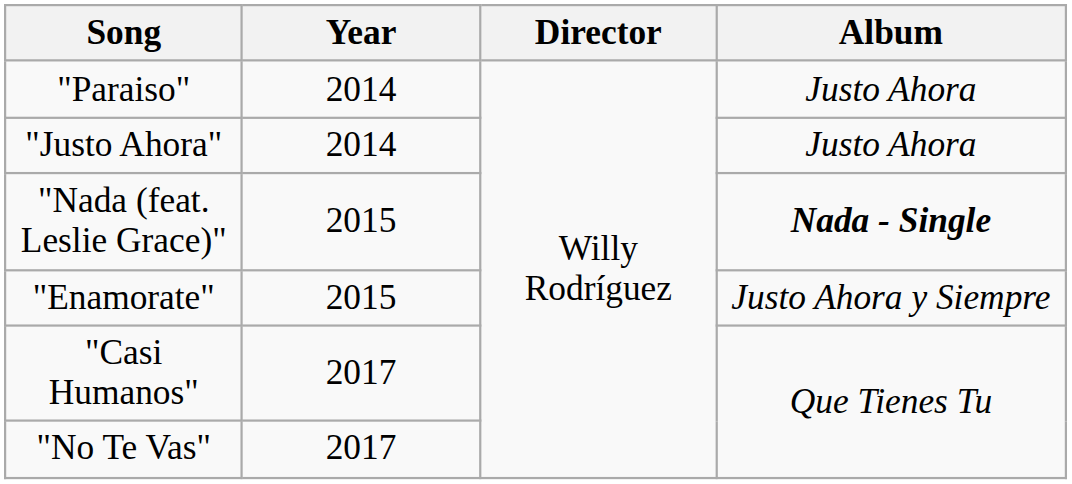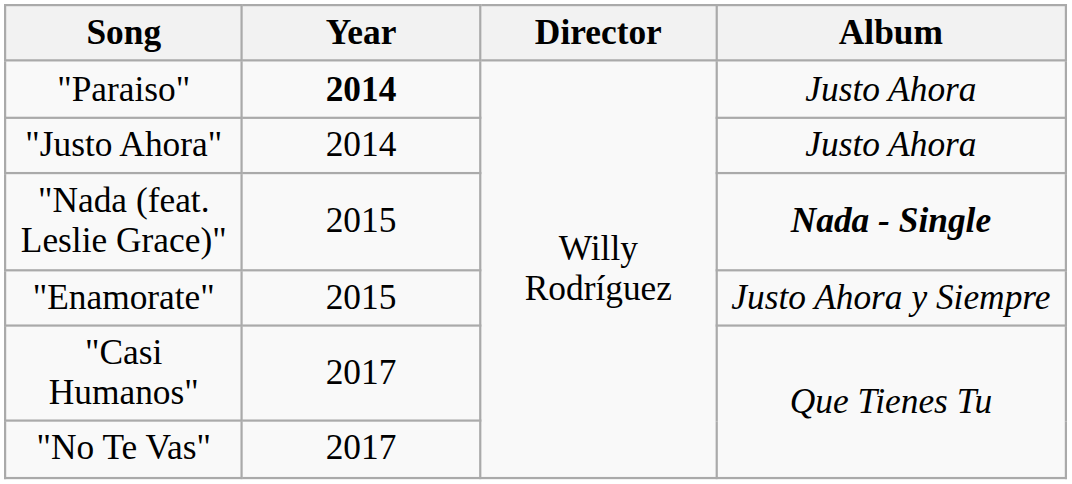(361, 88) normal -> (361, 88) bold
